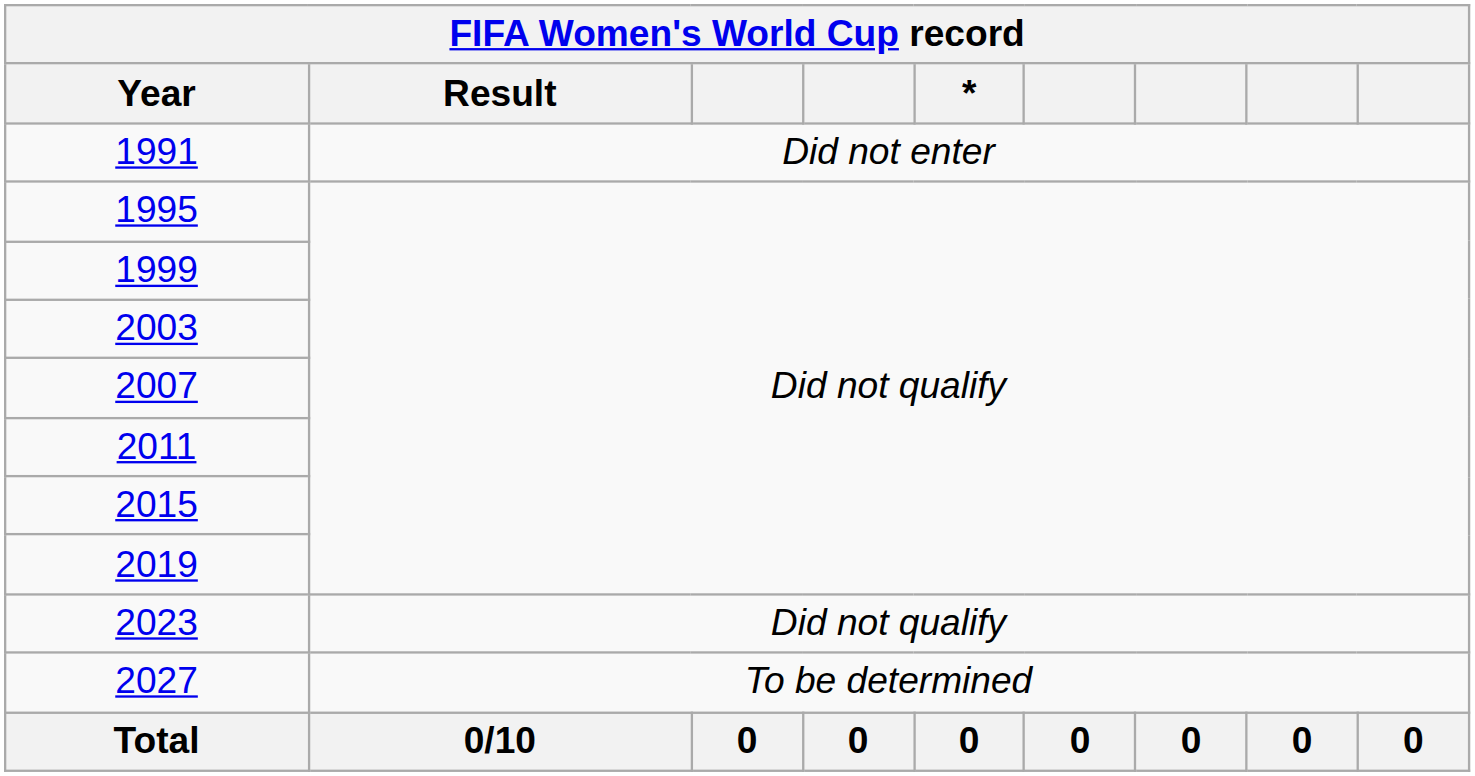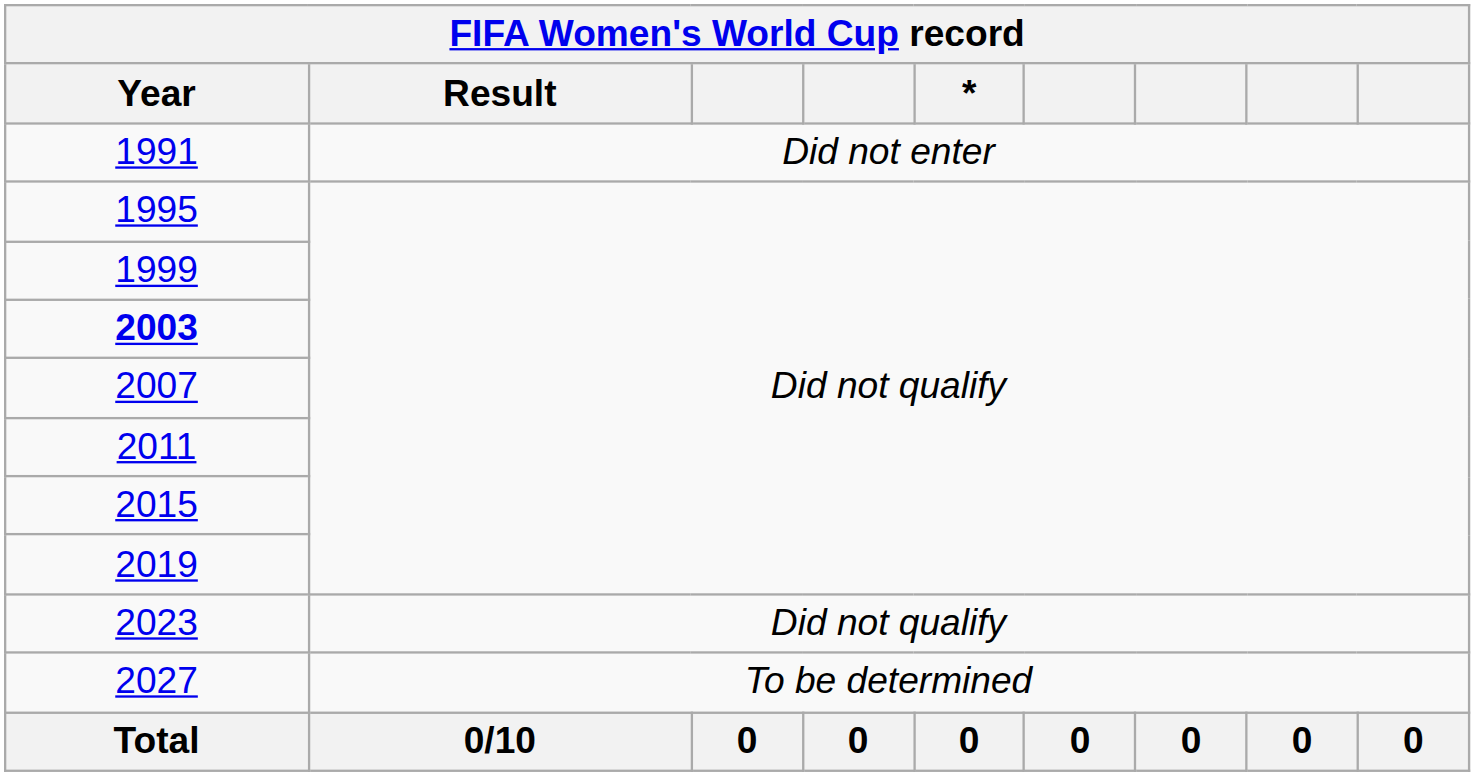(157, 328) normal -> (157, 328) bold
